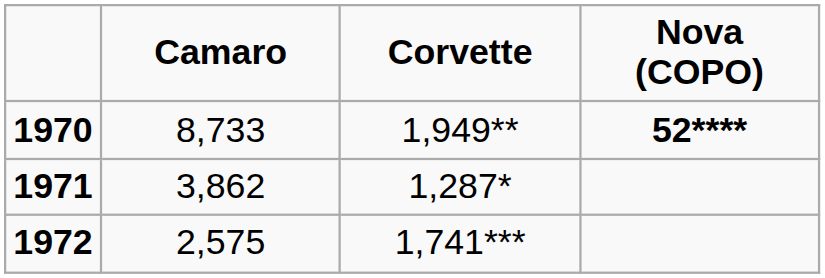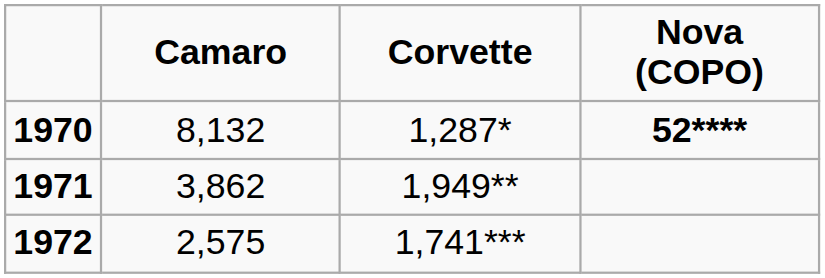(221, 129) 8,733 -> (221, 129) 8,132
(460, 129) 1,949** -> (460, 129) 1,287*
(460, 186) 1,287* -> (460, 186) 1,949**
